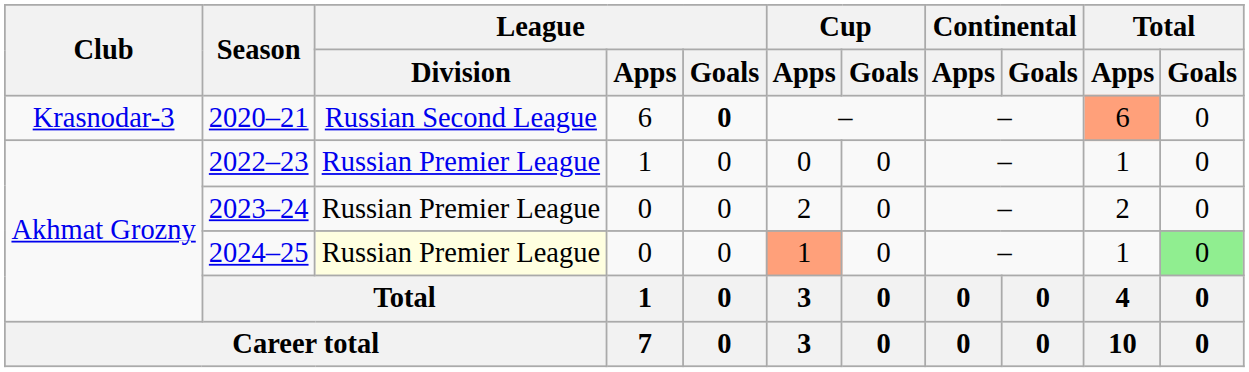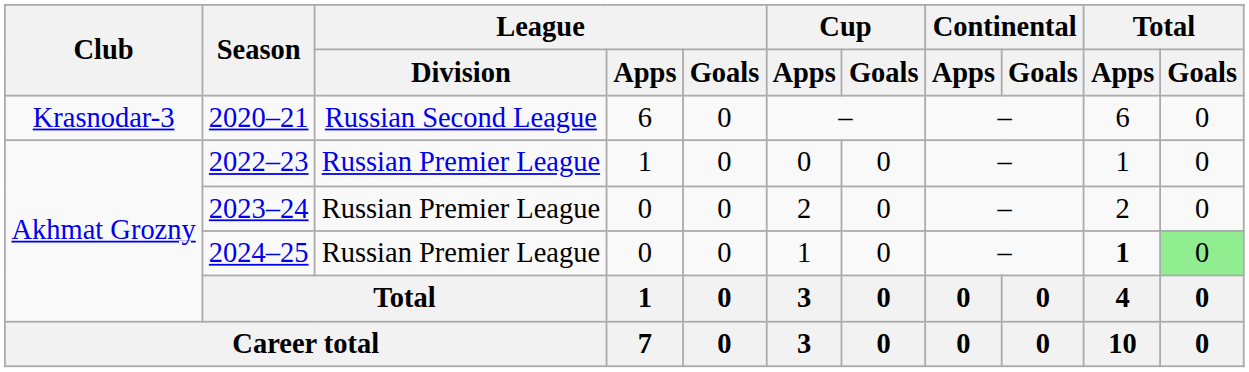(724, 117) bold -> (724, 117) normal
(1123, 117) lightsalmon background -> (1123, 117) no background
(461, 252) lightyellow background -> (461, 252) no background
(804, 252) lightsalmon background -> (804, 252) no background
(1123, 252) normal -> (1123, 252) bold
